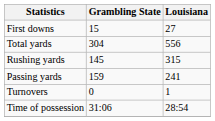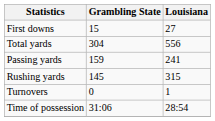rows swapped: (36, 60) <-> (34, 76)
